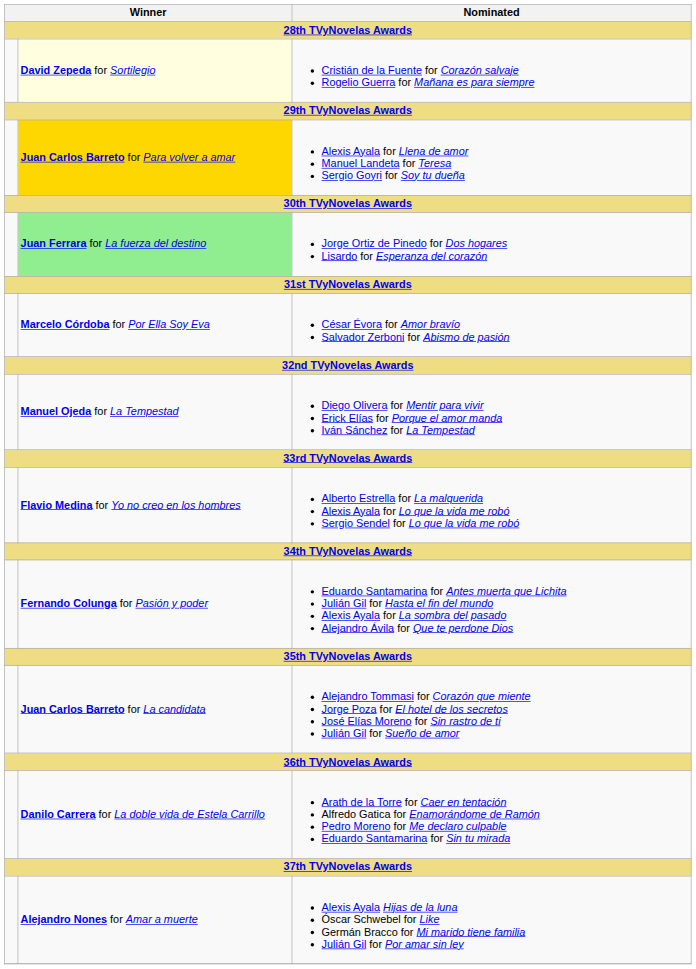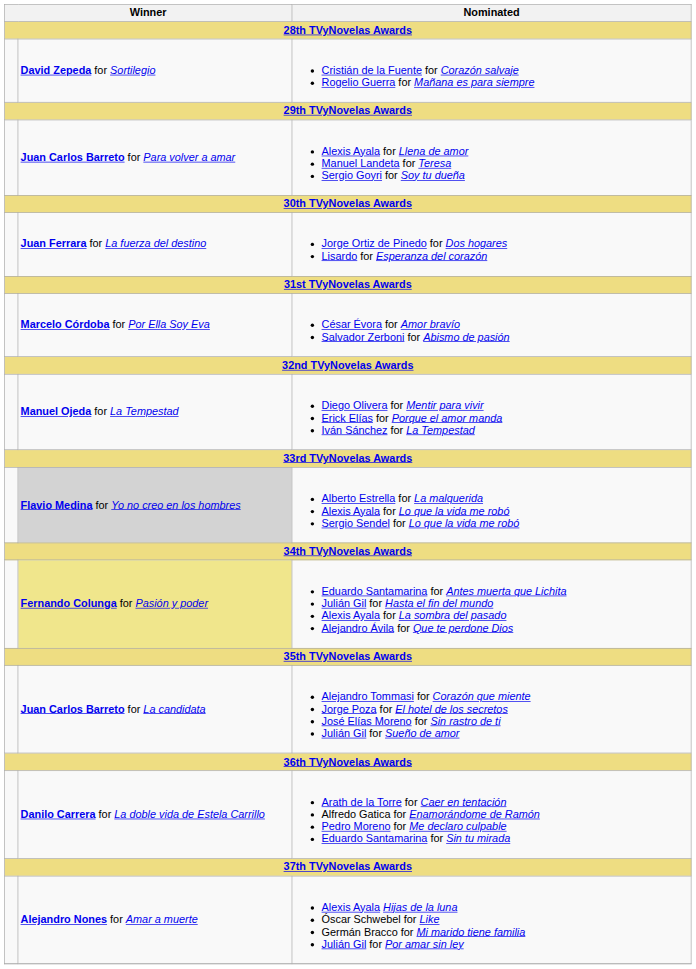(88, 70) lightyellow background -> (88, 70) no background
(128, 157) gold background -> (128, 157) no background
(113, 244) lightgreen background -> (113, 244) no background
(131, 505) no background -> (131, 505) lightgrey background
(114, 604) no background -> (114, 604) khaki background
